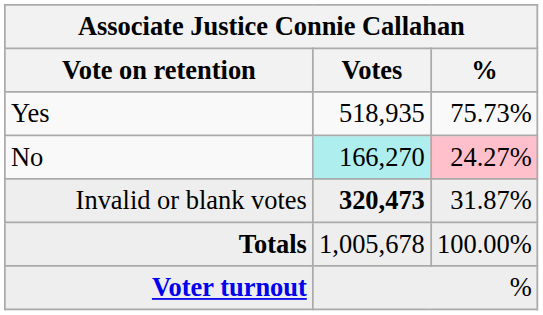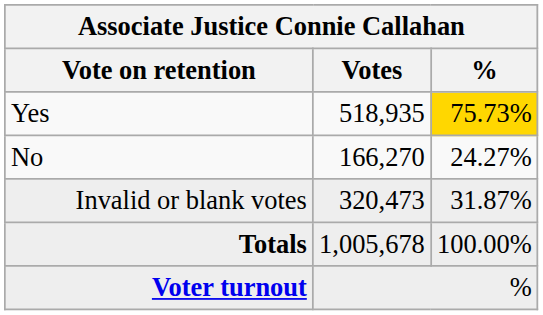(491, 113) no background -> (491, 113) gold background
(382, 157) paleturquoise background -> (382, 157) no background
(491, 157) pink background -> (491, 157) no background
(382, 200) bold -> (382, 200) normal
